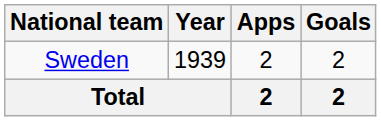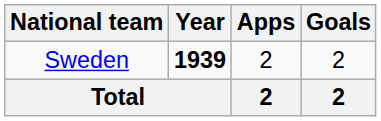(200, 60) normal -> (200, 60) bold
